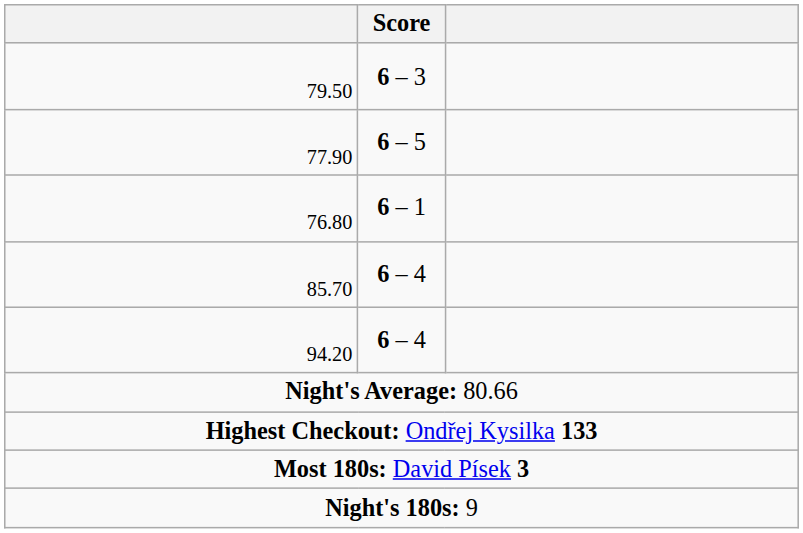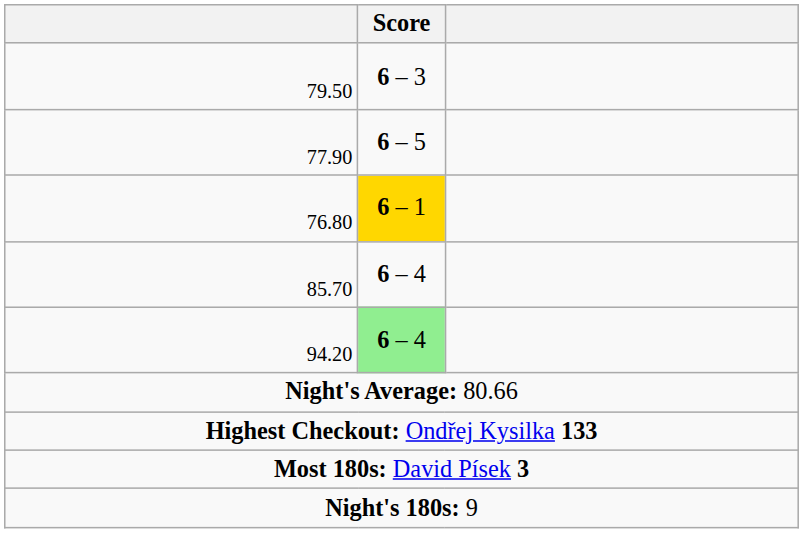(402, 207) no background -> (402, 207) gold background
(402, 339) no background -> (402, 339) lightgreen background
